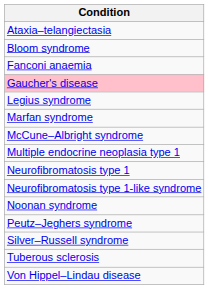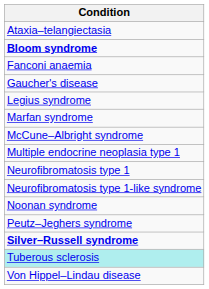(48, 48) normal -> (52, 48) bold
(52, 83) pink background -> (52, 83) no background
(68, 240) normal -> (73, 240) bold
(53, 258) no background -> (53, 258) paleturquoise background
